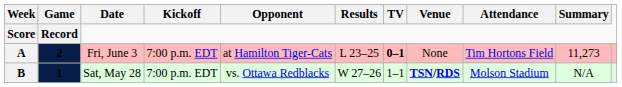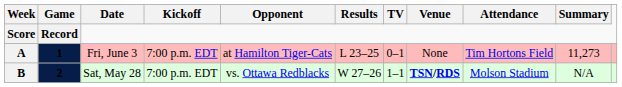(59, 53) 2 -> (59, 53) 1
(395, 53) bold -> (395, 53) normal
(59, 73) 1 -> (59, 73) 2
